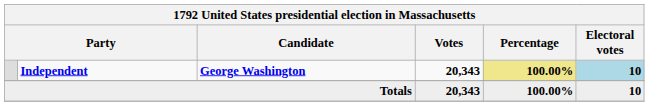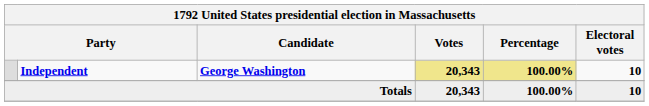(463, 70) no background -> (463, 70) khaki background
(635, 70) lightblue background -> (635, 70) no background
